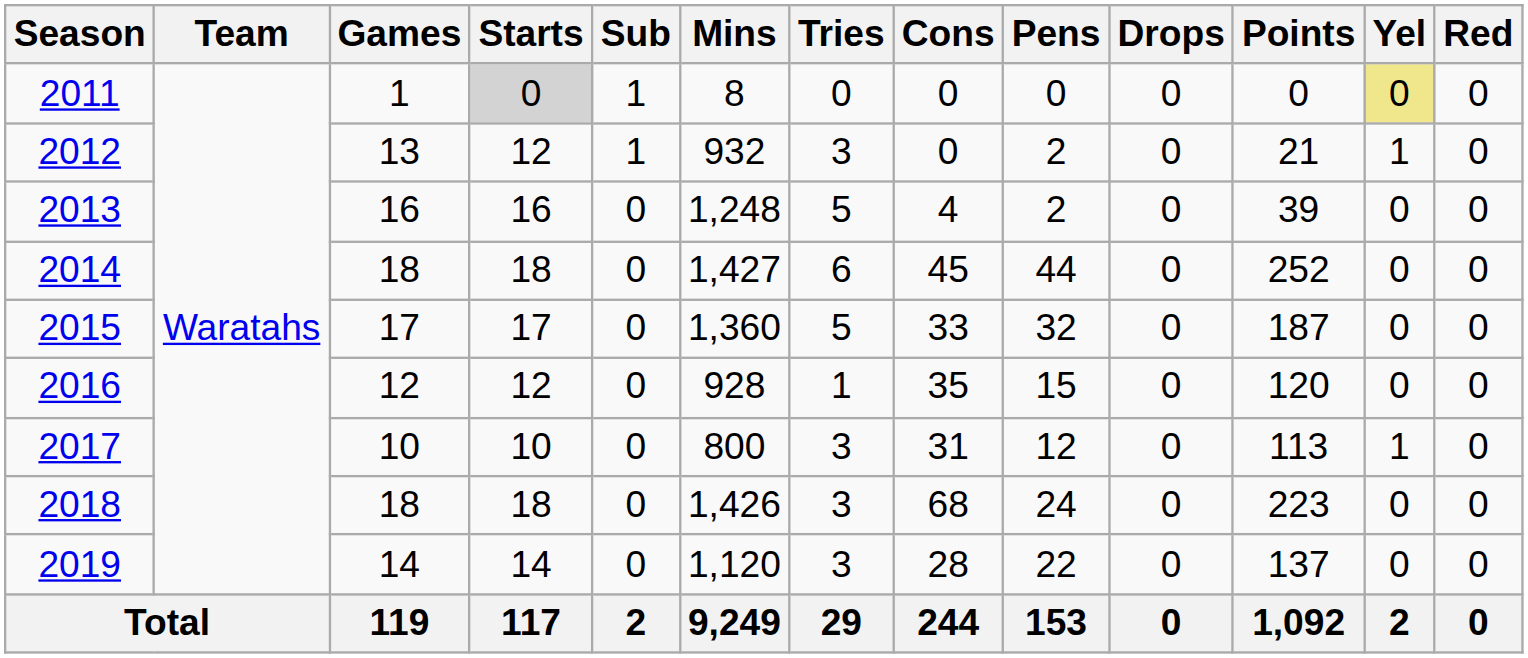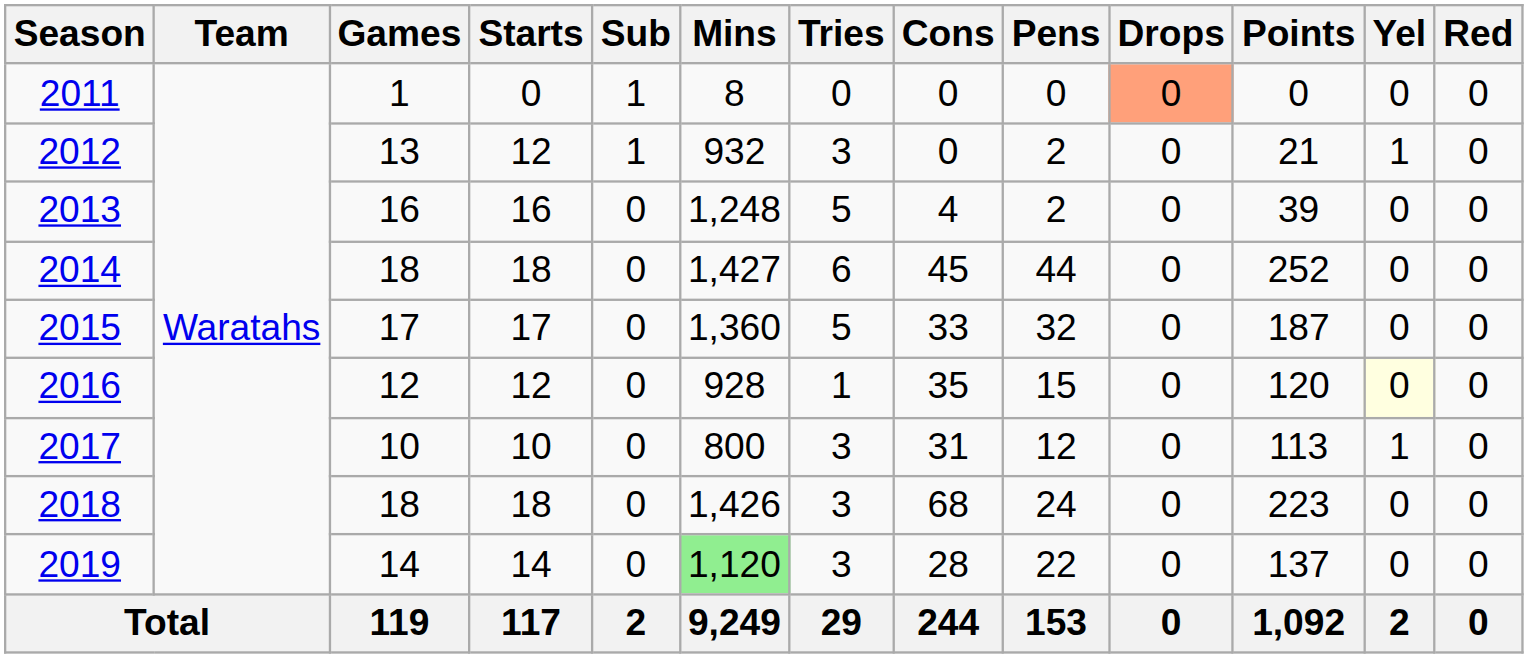(531, 92) lightgrey background -> (531, 92) no background
(1171, 92) no background -> (1171, 92) lightsalmon background
(1399, 92) khaki background -> (1399, 92) no background
(1399, 387) no background -> (1399, 387) lightyellow background
(734, 563) no background -> (734, 563) lightgreen background
